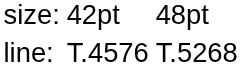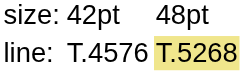(197, 52) no background -> (197, 52) khaki background
